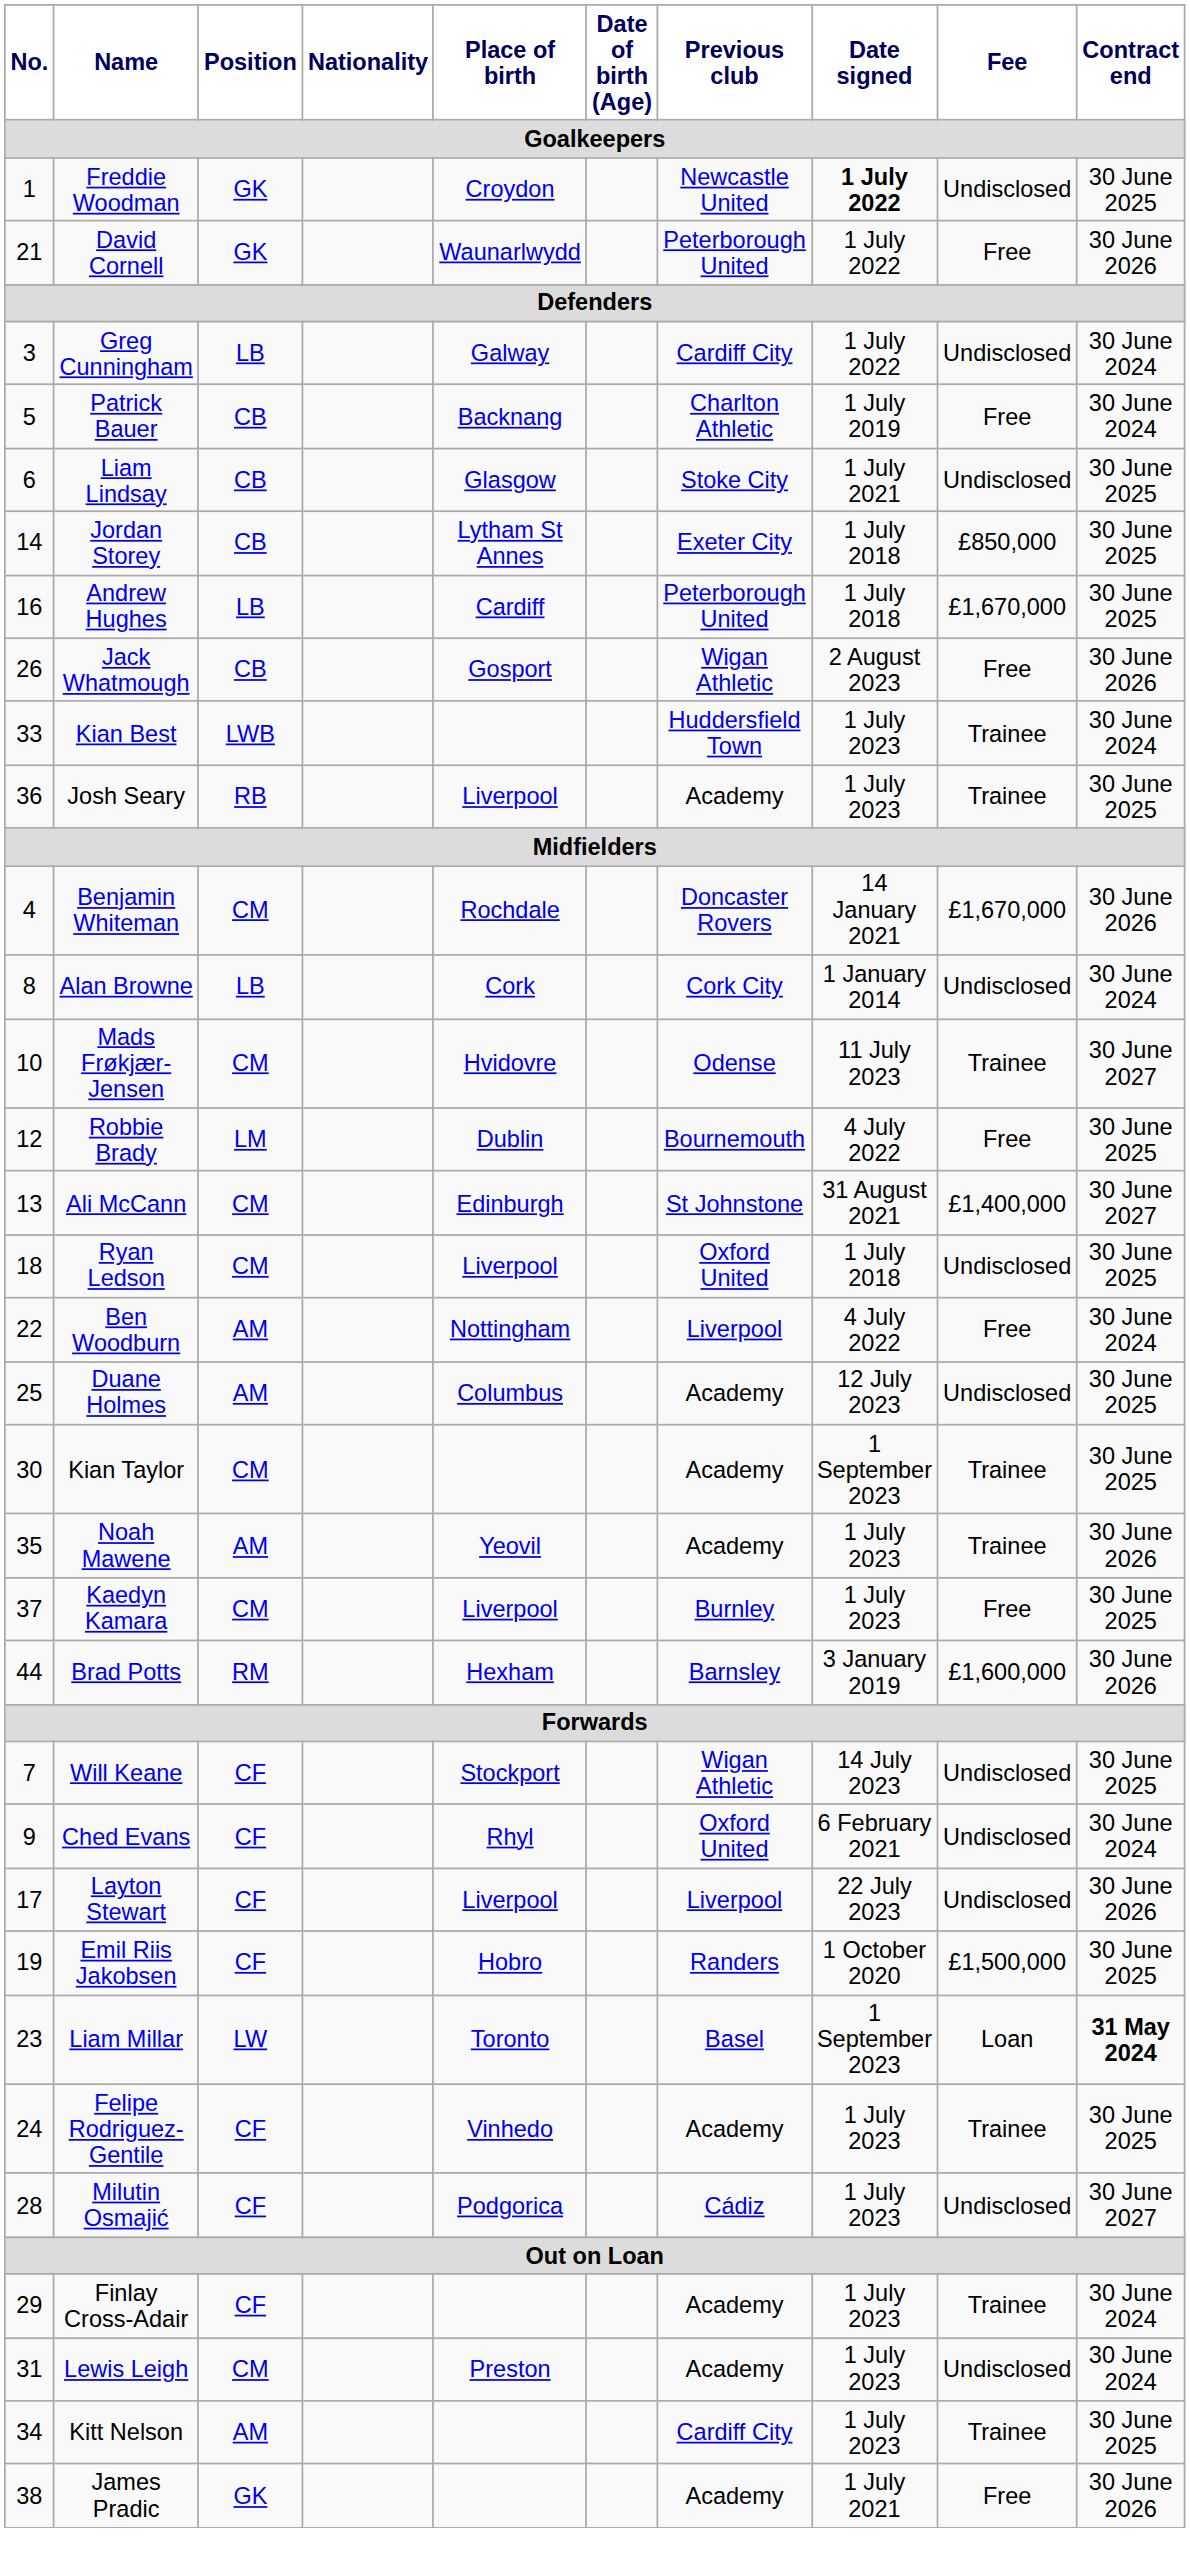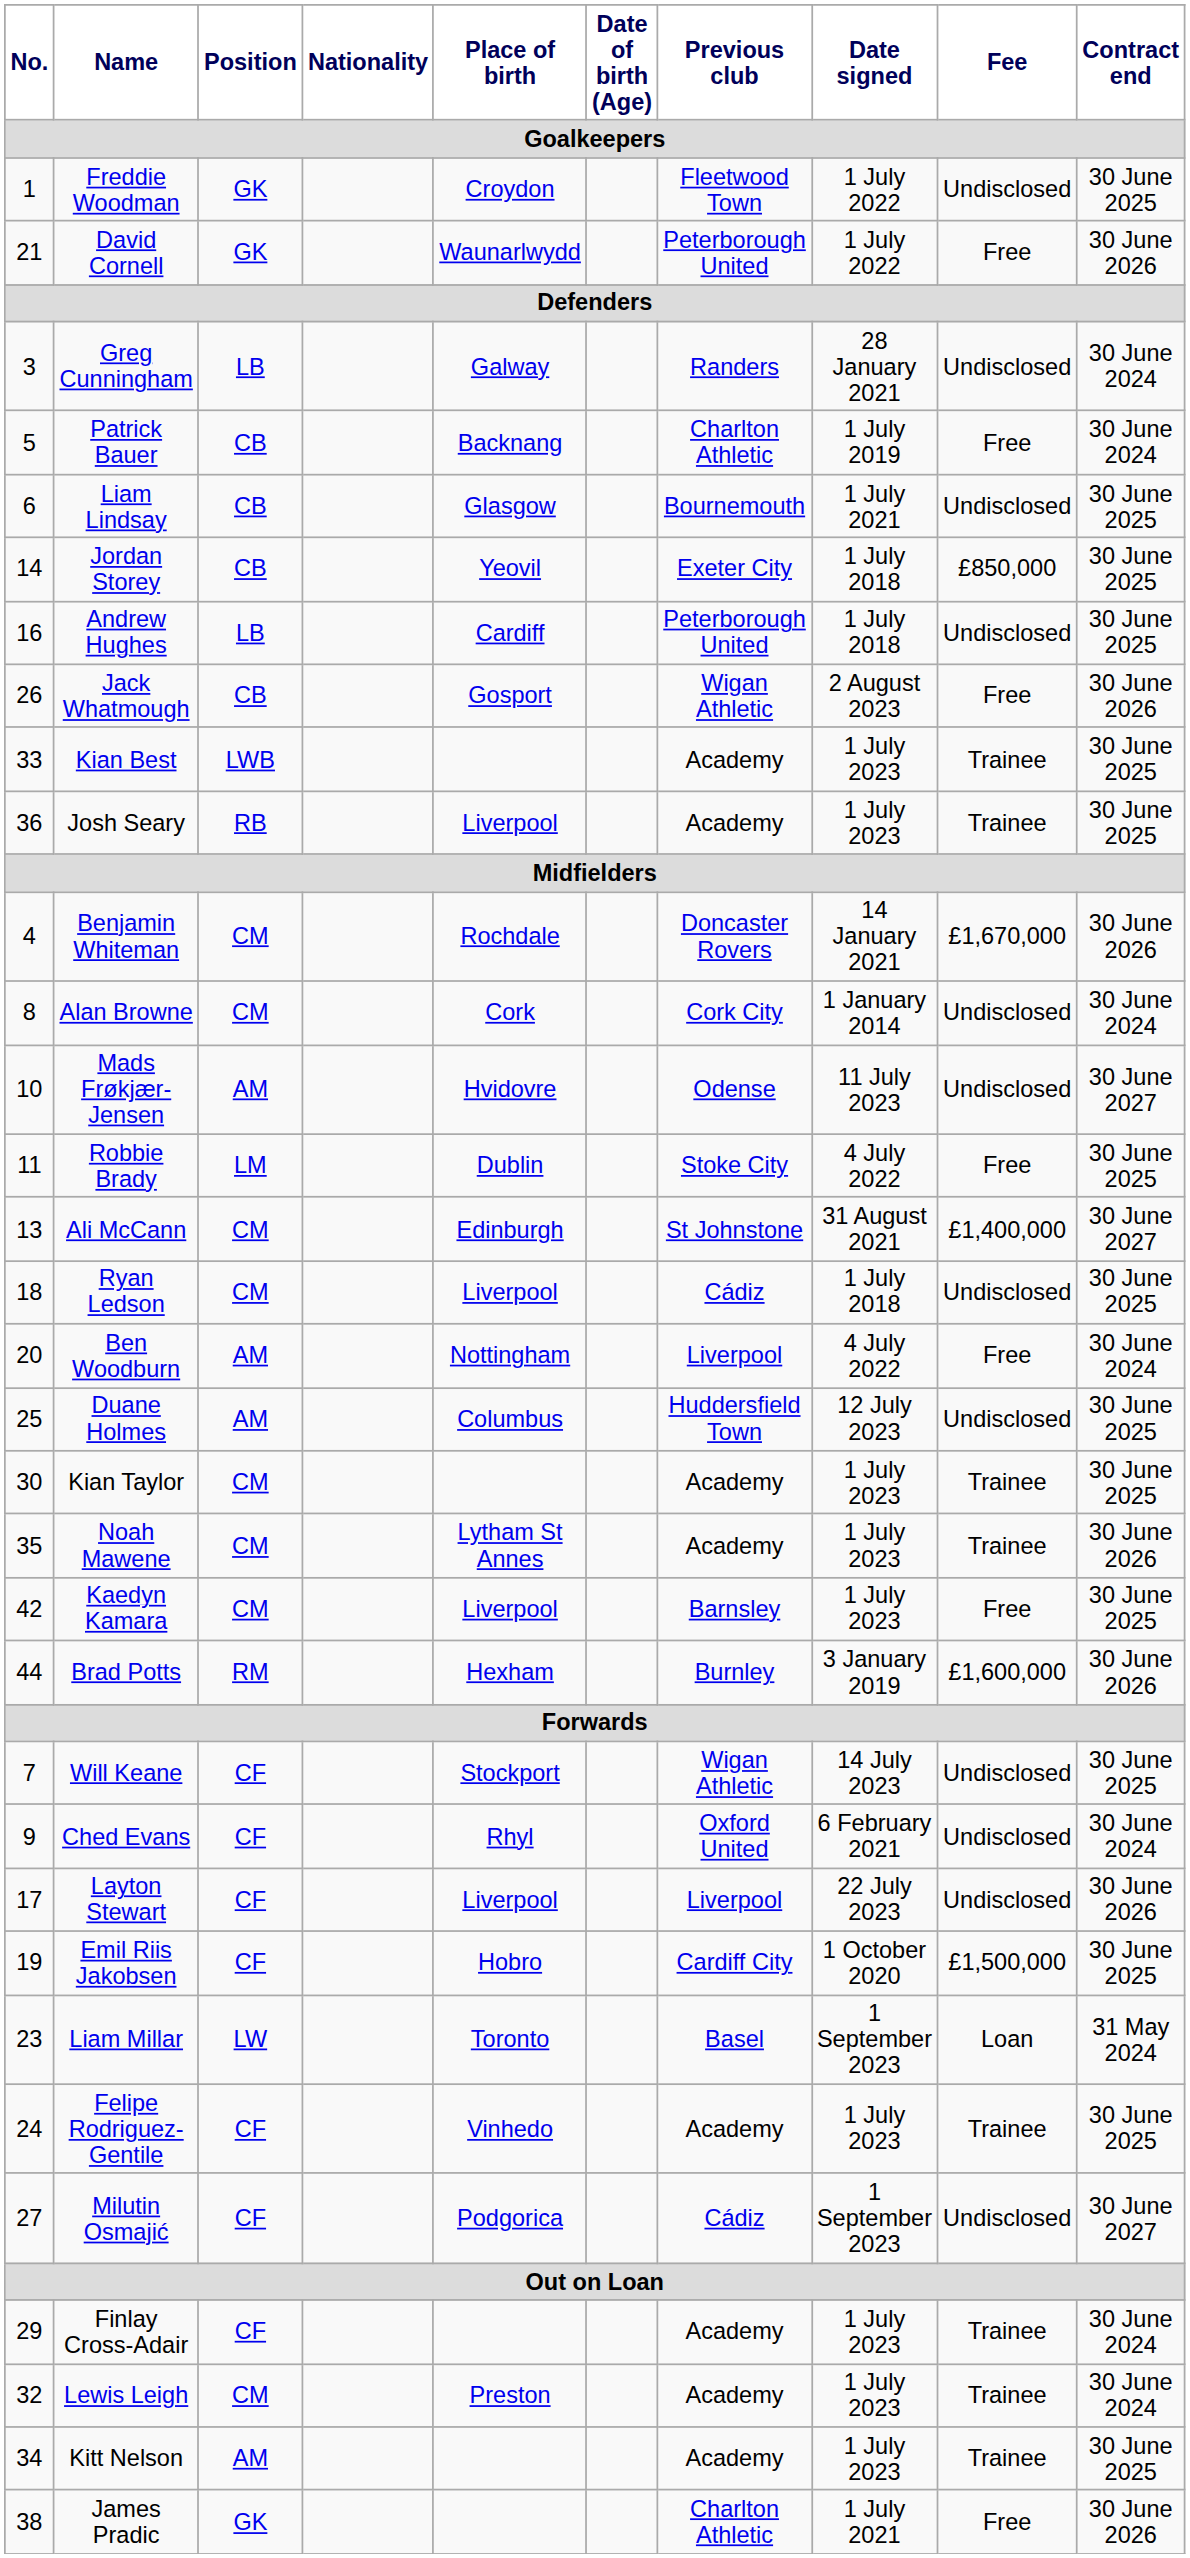(735, 189) Newcastle United -> (735, 189) Fleetwood Town
(874, 189) bold -> (874, 189) normal
(735, 353) Cardiff City -> (735, 366) Randers
(874, 353) 1 July 2022 -> (874, 366) 28 January 2021
(735, 479) Stoke City -> (735, 506) Bournemouth
(510, 543) Lytham St Annes -> (510, 569) Yeovil
(1007, 606) £1,670,000 -> (1007, 632) Undisclosed
(735, 733) Huddersfield Town -> (735, 759) Academy
(1131, 733) 30 June 2024 -> (1131, 759) 30 June 2025
(250, 986) LB -> (250, 1012) CM
(250, 1063) CM -> (250, 1089) AM
(1007, 1063) Trainee -> (1007, 1089) Undisclosed
(29, 1139) 12 -> (29, 1165) 11
(735, 1139) Bournemouth -> (735, 1165) Stoke City
(735, 1266) Oxford United -> (735, 1292) Cádiz
(29, 1329) 22 -> (29, 1355) 20
(735, 1392) Academy -> (735, 1419) Huddersfield Town
(874, 1469) 1 September 2023 -> (874, 1482) 1 July 2023
(250, 1545) AM -> (250, 1545) CM
(510, 1545) Yeovil -> (510, 1545) Lytham St Annes
(29, 1609) 37 -> (29, 1609) 42
(735, 1609) Burnley -> (735, 1609) Barnsley
(735, 1672) Barnsley -> (735, 1672) Burnley
(735, 1963) Randers -> (735, 1963) Cardiff City
(1131, 2039) bold -> (1131, 2039) normal
(29, 2205) 28 -> (29, 2218) 27
(874, 2205) 1 July 2023 -> (874, 2218) 1 September 2023
(29, 2369) 31 -> (29, 2395) 32
(1007, 2369) Undisclosed -> (1007, 2395) Trainee
(735, 2432) Cardiff City -> (735, 2458) Academy
(735, 2495) Academy -> (735, 2522) Charlton Athletic
